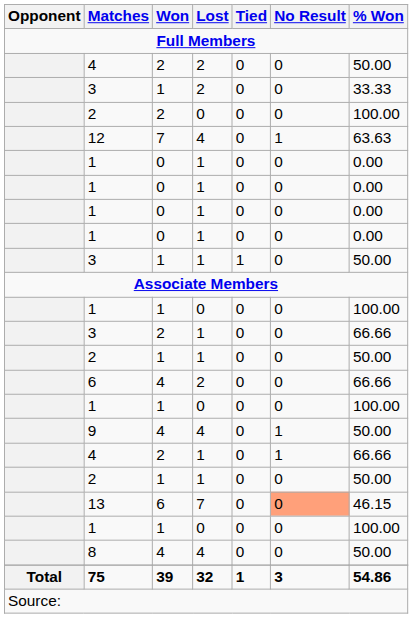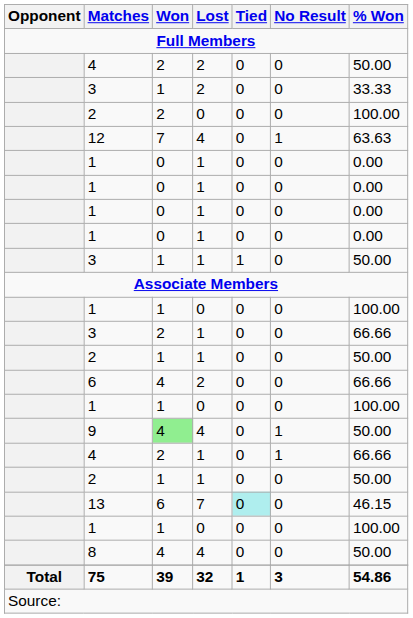(160, 430) no background -> (160, 430) lightgreen background
(240, 503) no background -> (240, 503) paleturquoise background
(278, 503) lightsalmon background -> (278, 503) no background
